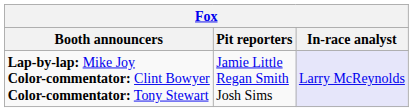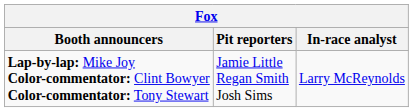(352, 78) lavender background -> (352, 78) no background
